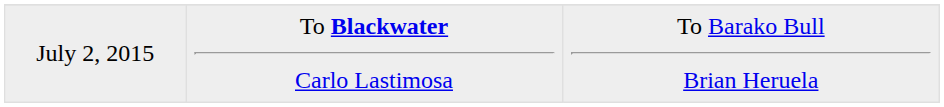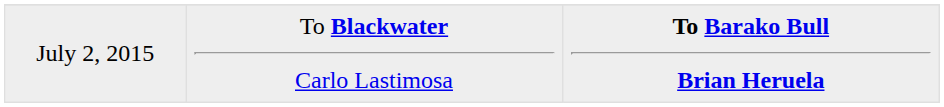(751, 53) normal -> (751, 53) bold
